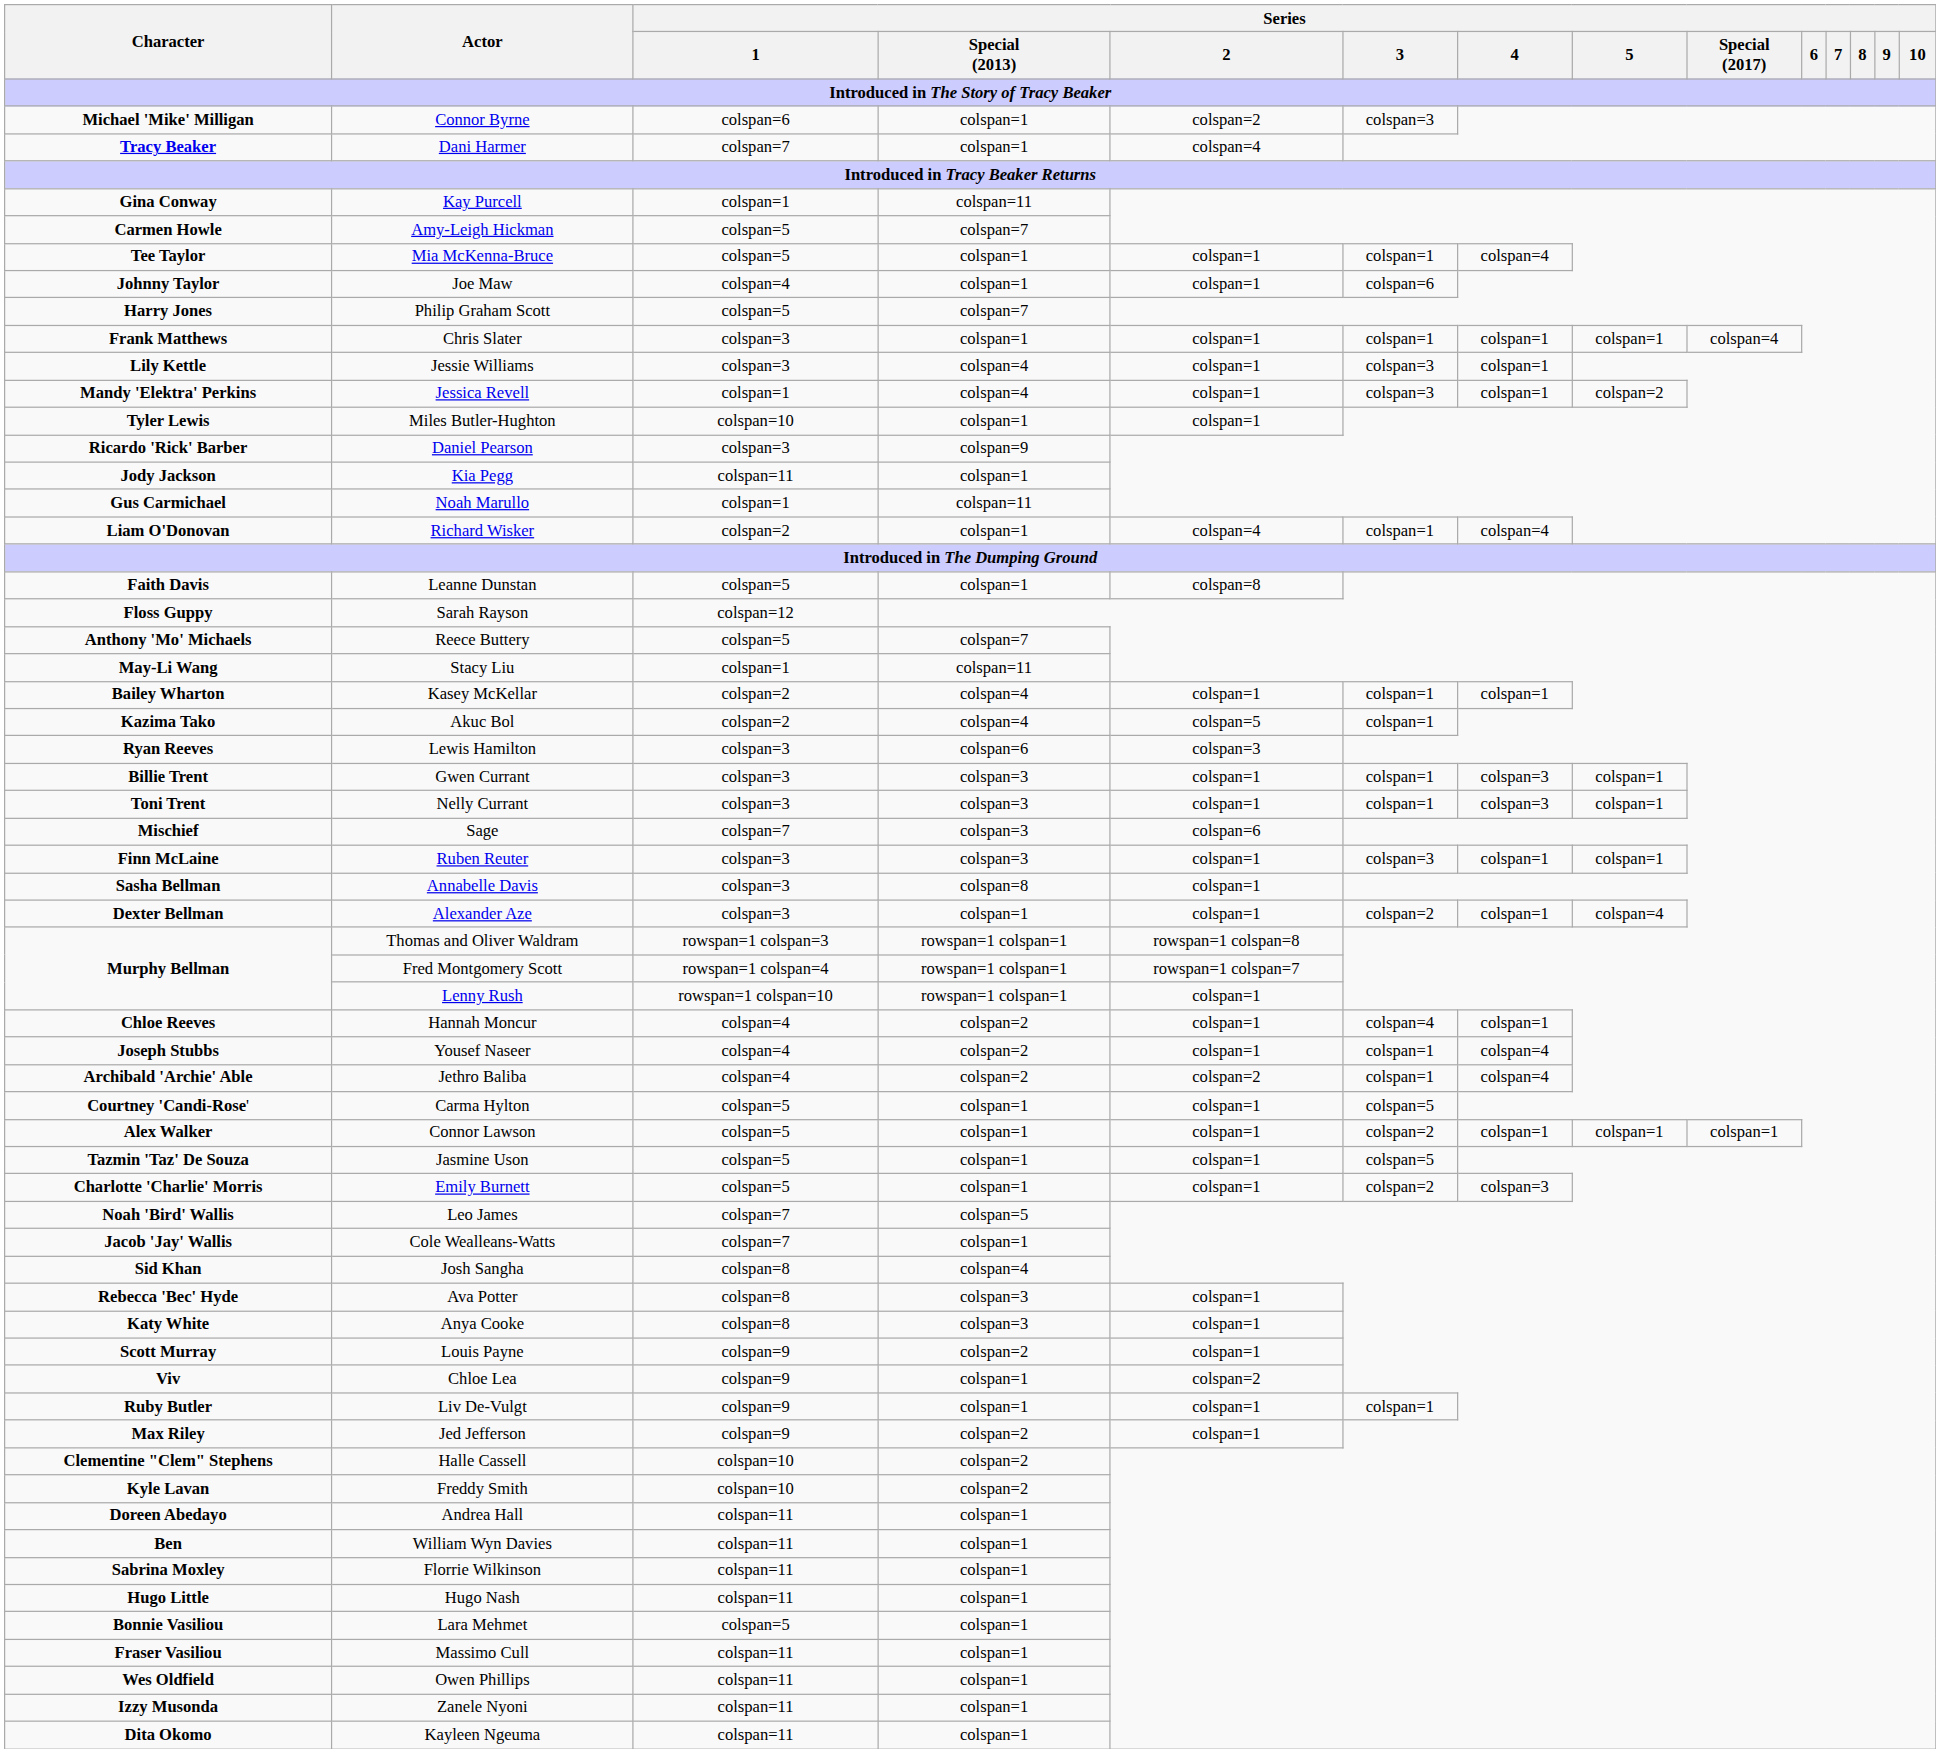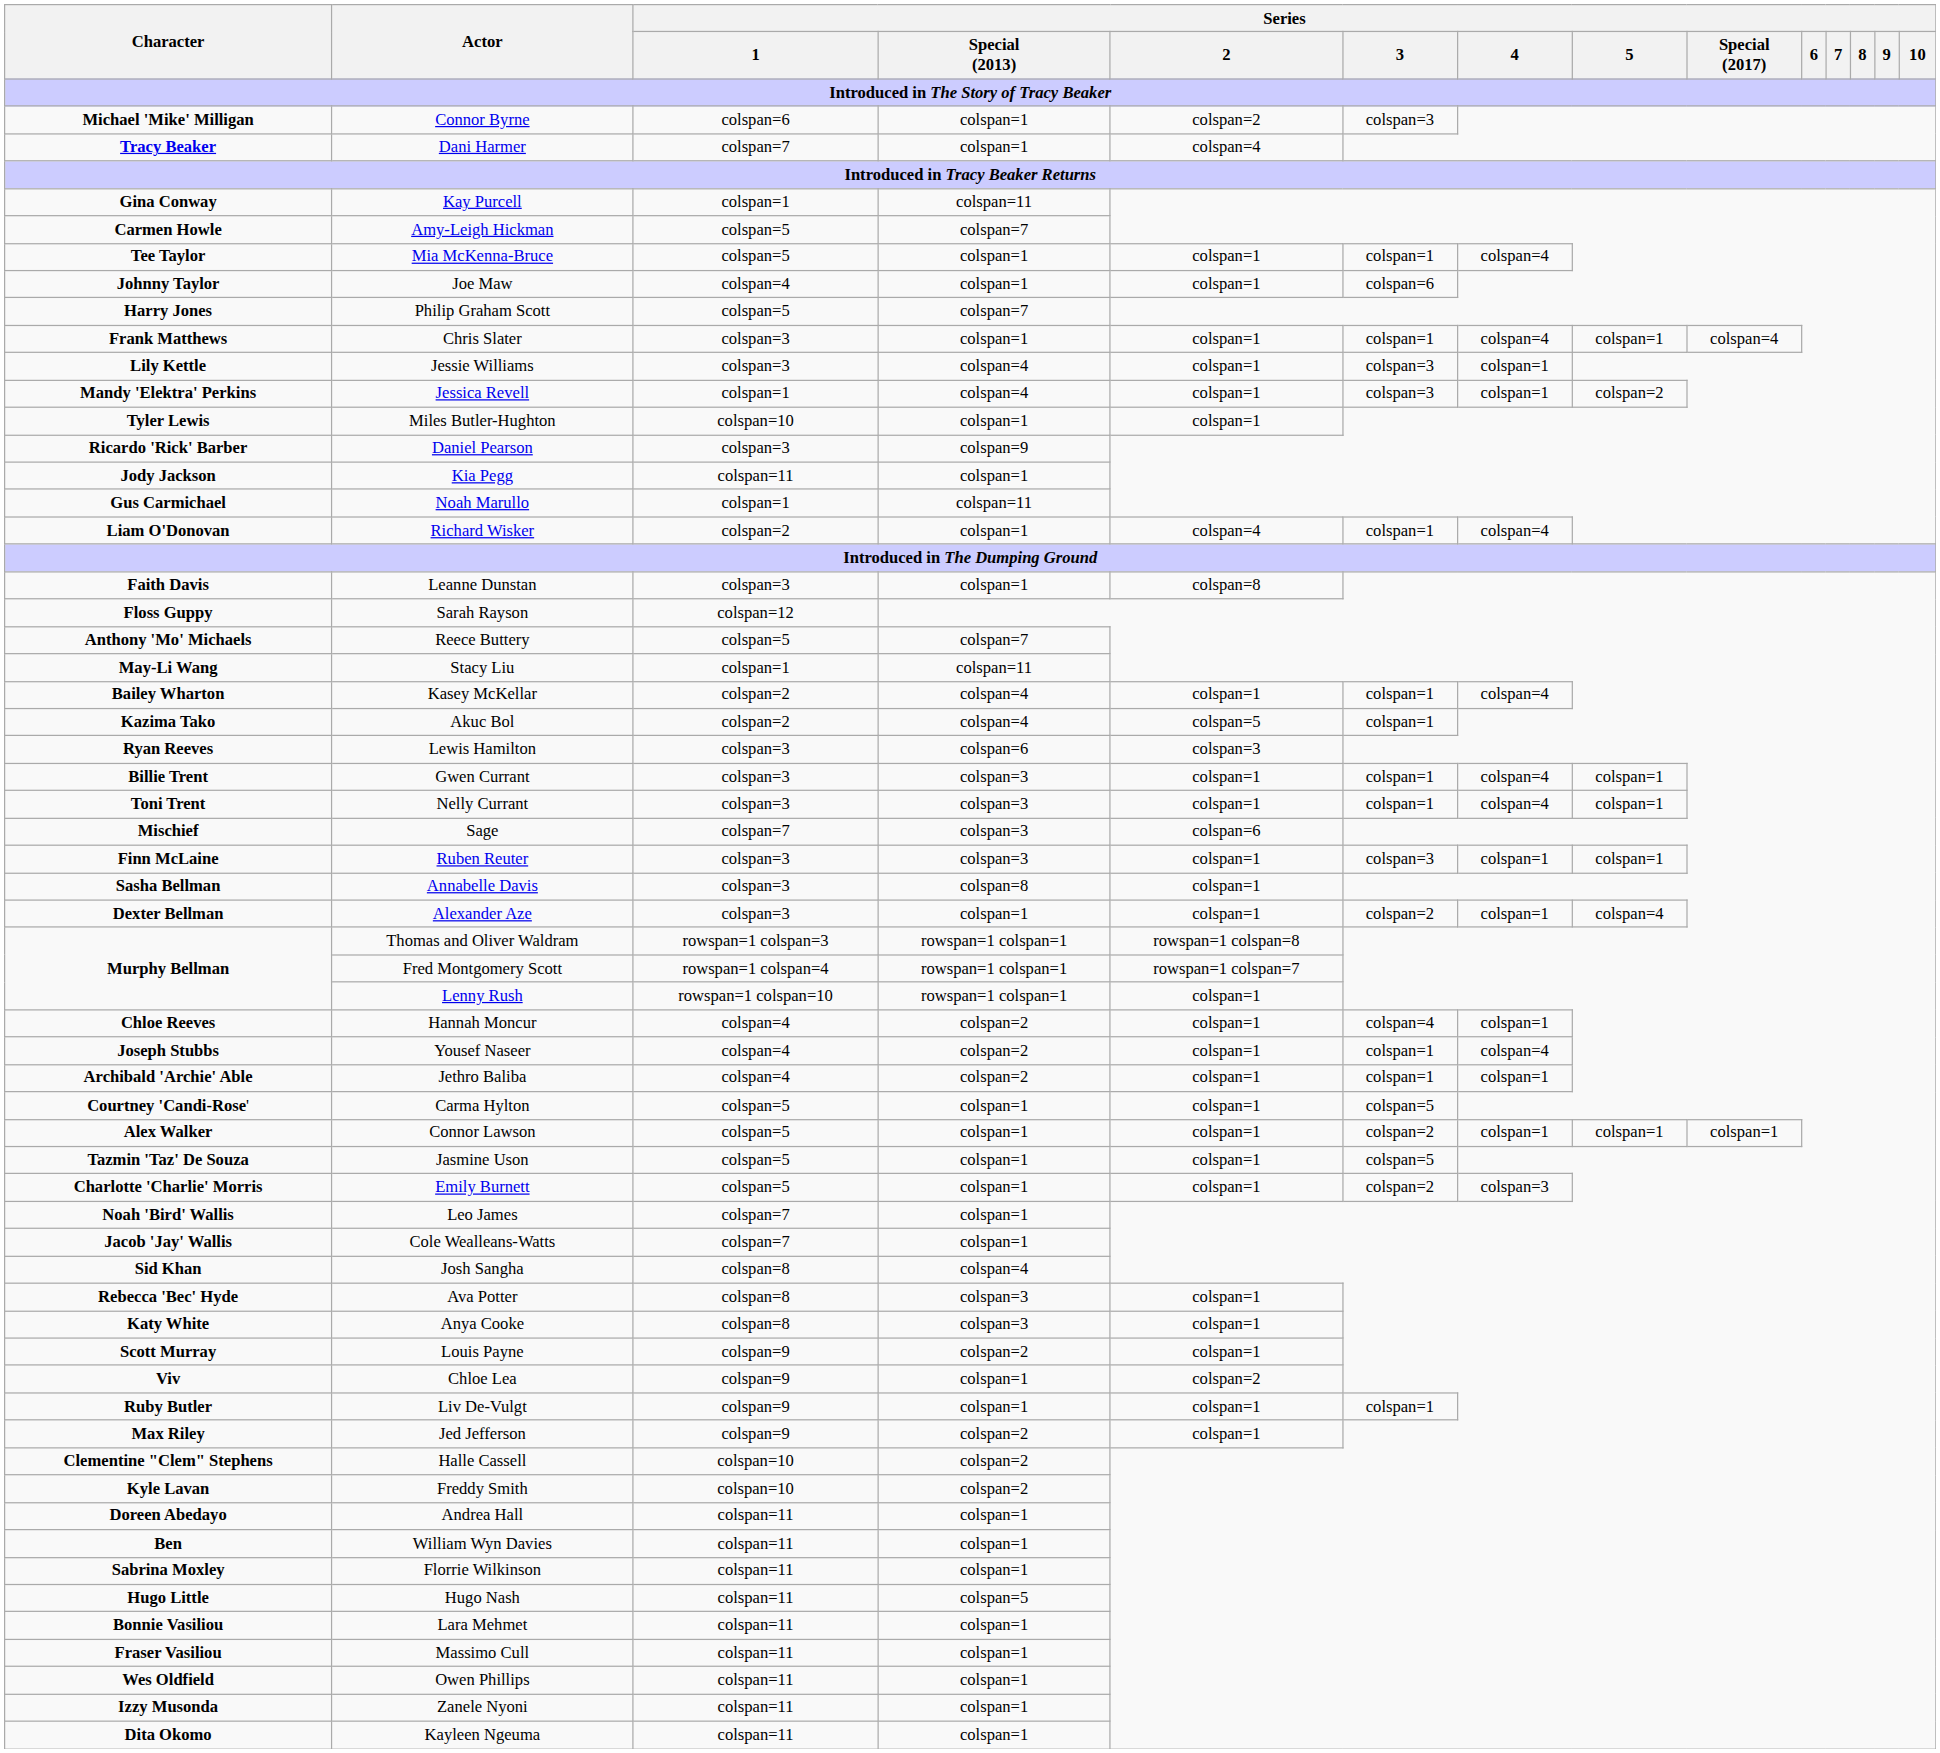(1515, 338) colspan=1 -> (1515, 338) colspan=4
(756, 584) colspan=5 -> (756, 584) colspan=3
(1515, 694) colspan=1 -> (1515, 694) colspan=4
(1515, 776) colspan=3 -> (1515, 776) colspan=4
(1515, 803) colspan=3 -> (1515, 803) colspan=4
(1226, 1077) colspan=2 -> (1226, 1077) colspan=1
(1515, 1077) colspan=4 -> (1515, 1077) colspan=1
(994, 1214) colspan=5 -> (994, 1214) colspan=1
(994, 1597) colspan=1 -> (994, 1597) colspan=5
(756, 1624) colspan=5 -> (756, 1624) colspan=11
